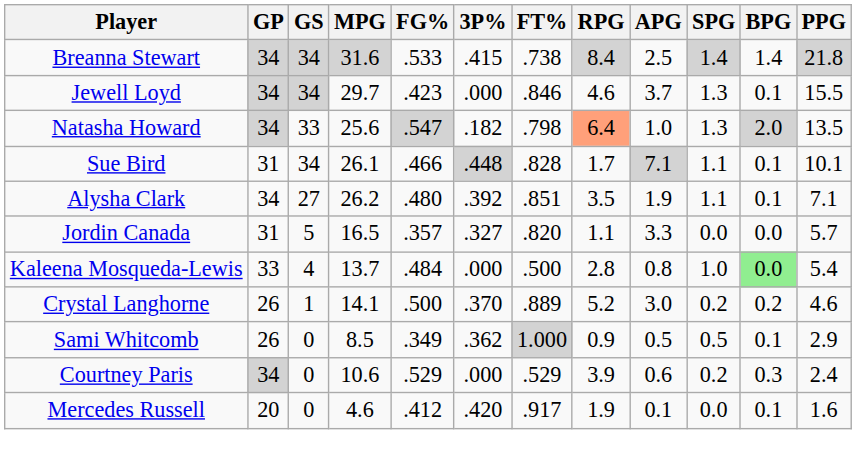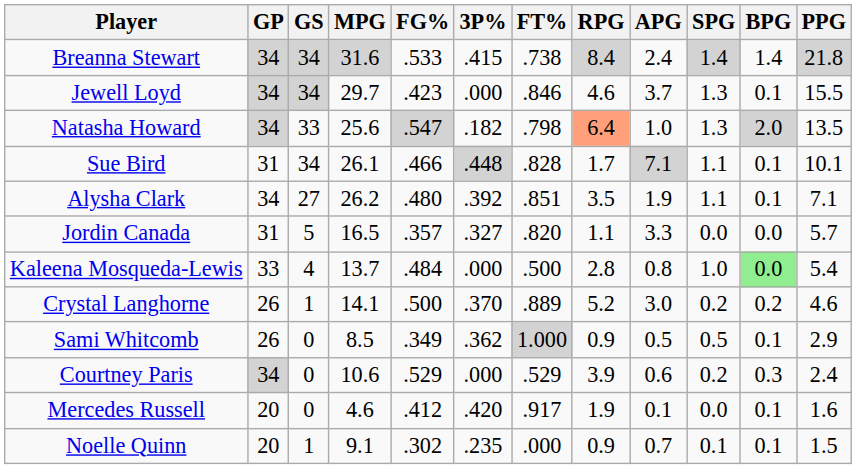(658, 57) 2.5 -> (658, 57) 2.4
+ row: (126, 445)
